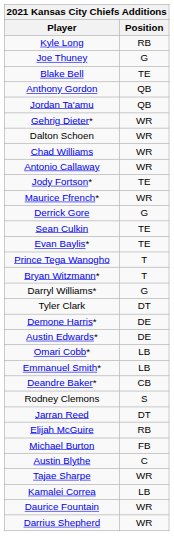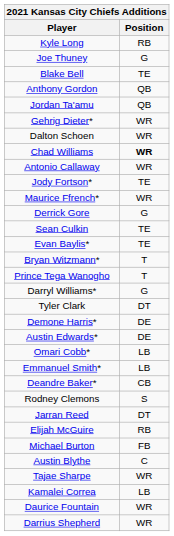(144, 151) normal -> (144, 151) bold
rows swapped: (62, 259) <-> (62, 275)
